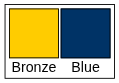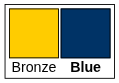(86, 67) normal -> (86, 67) bold
